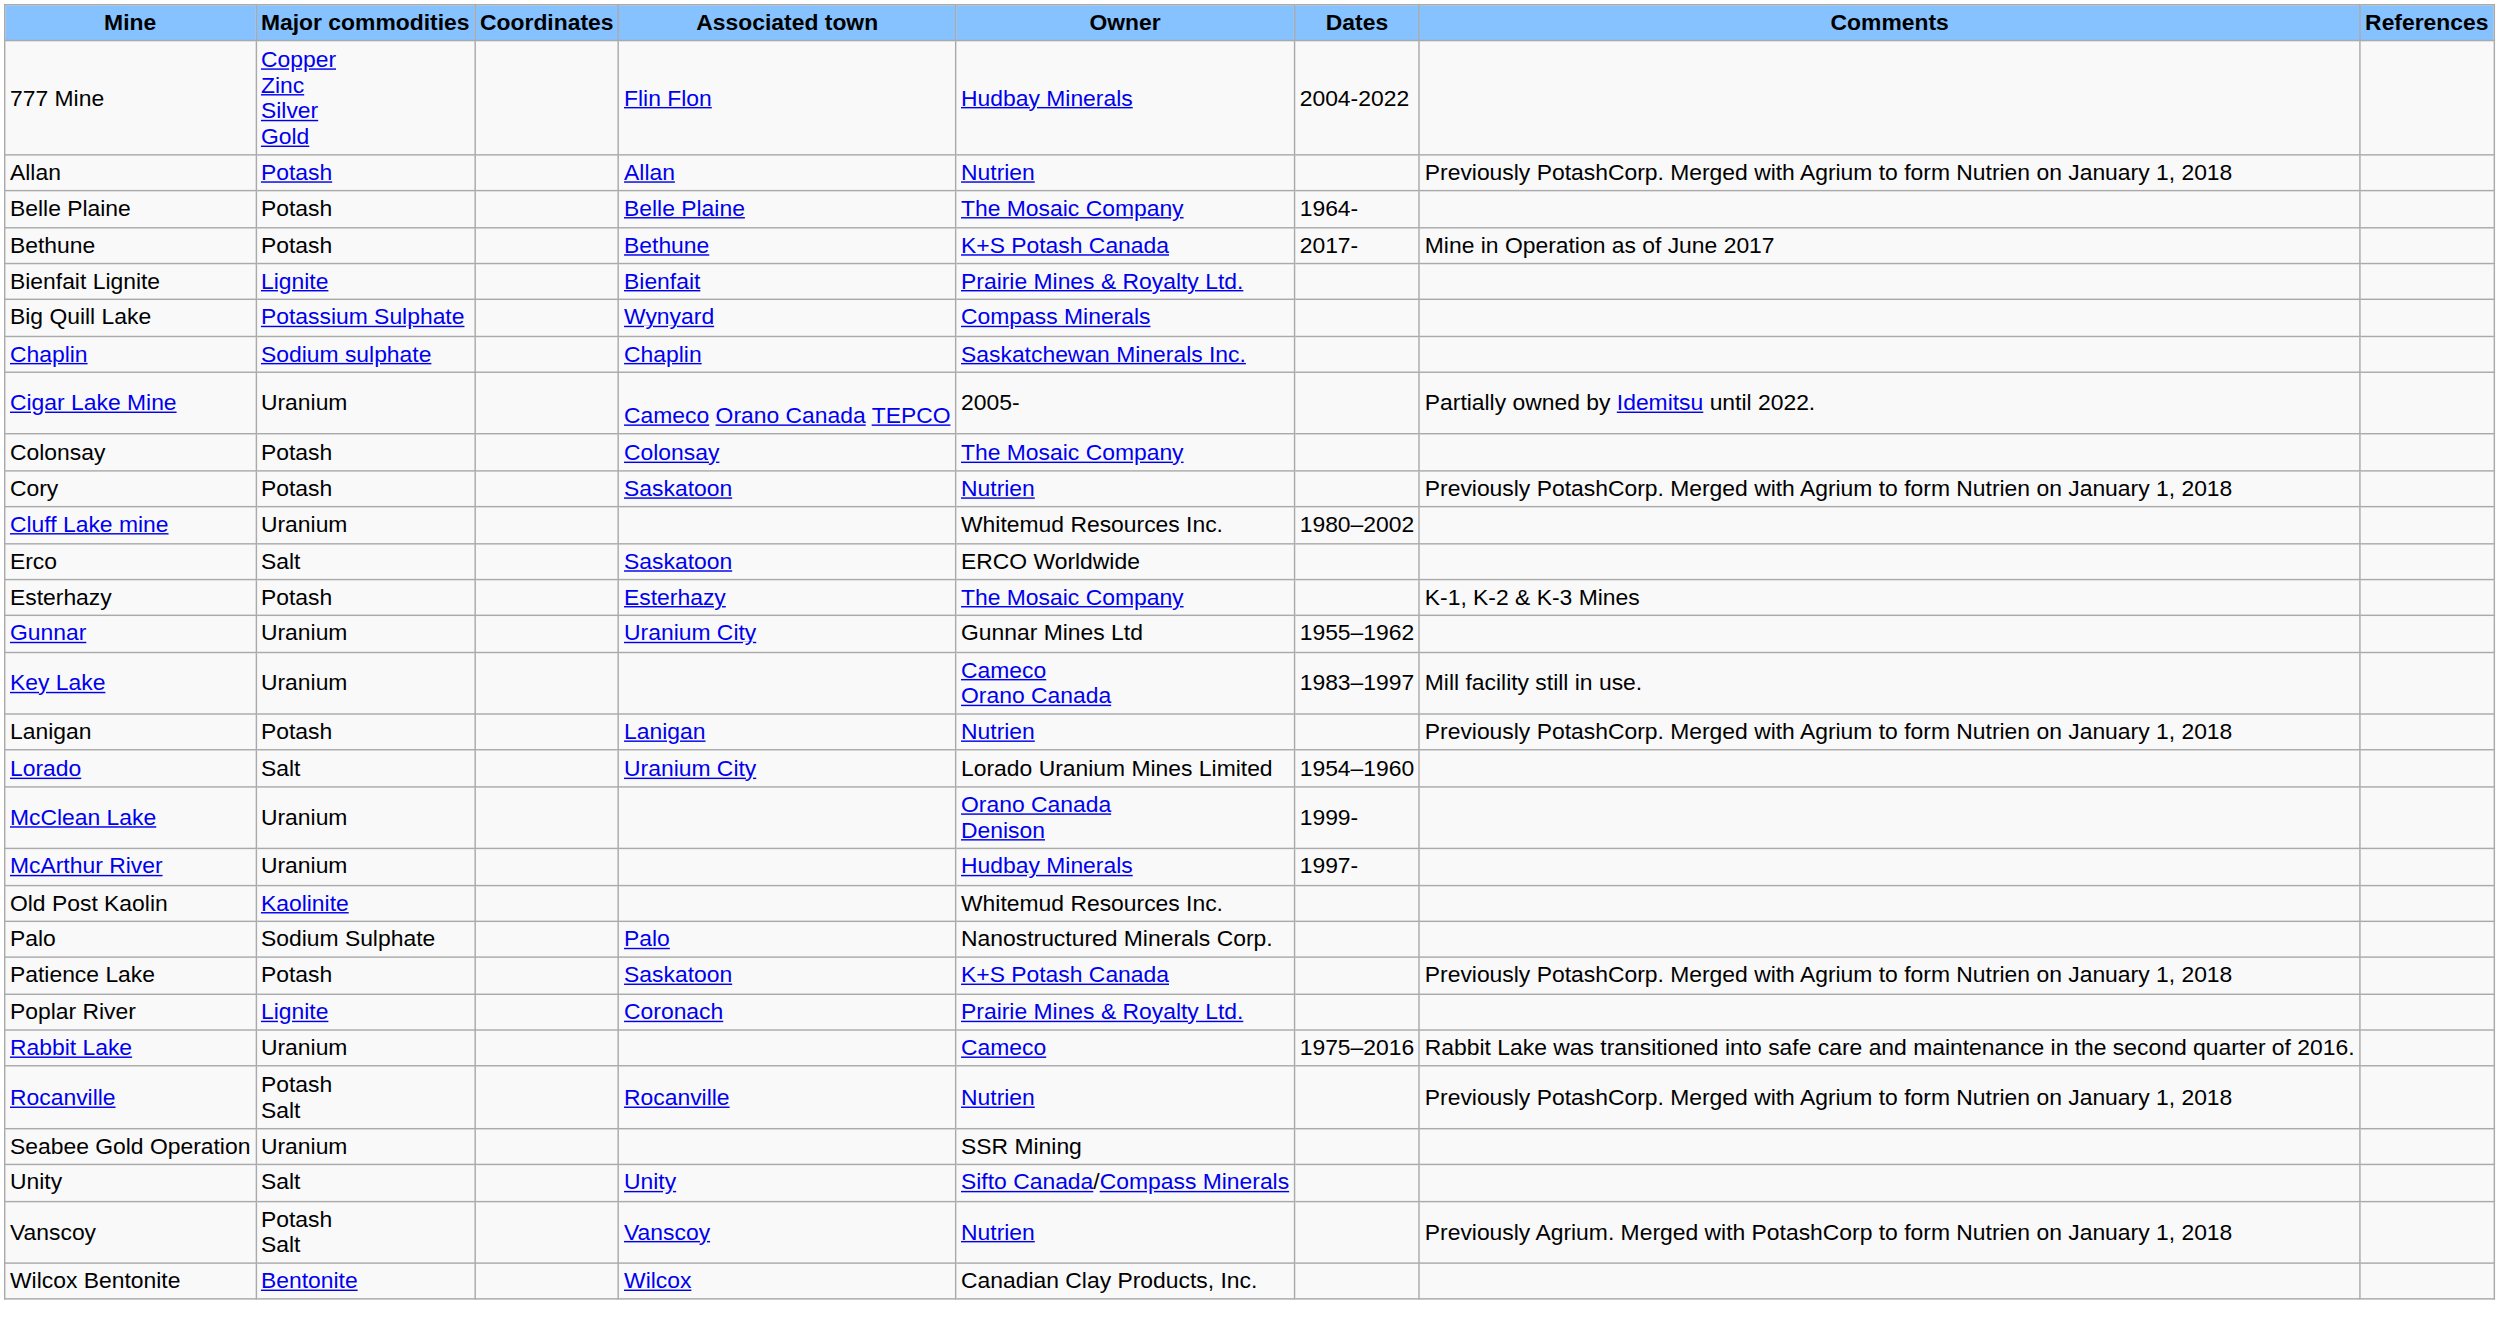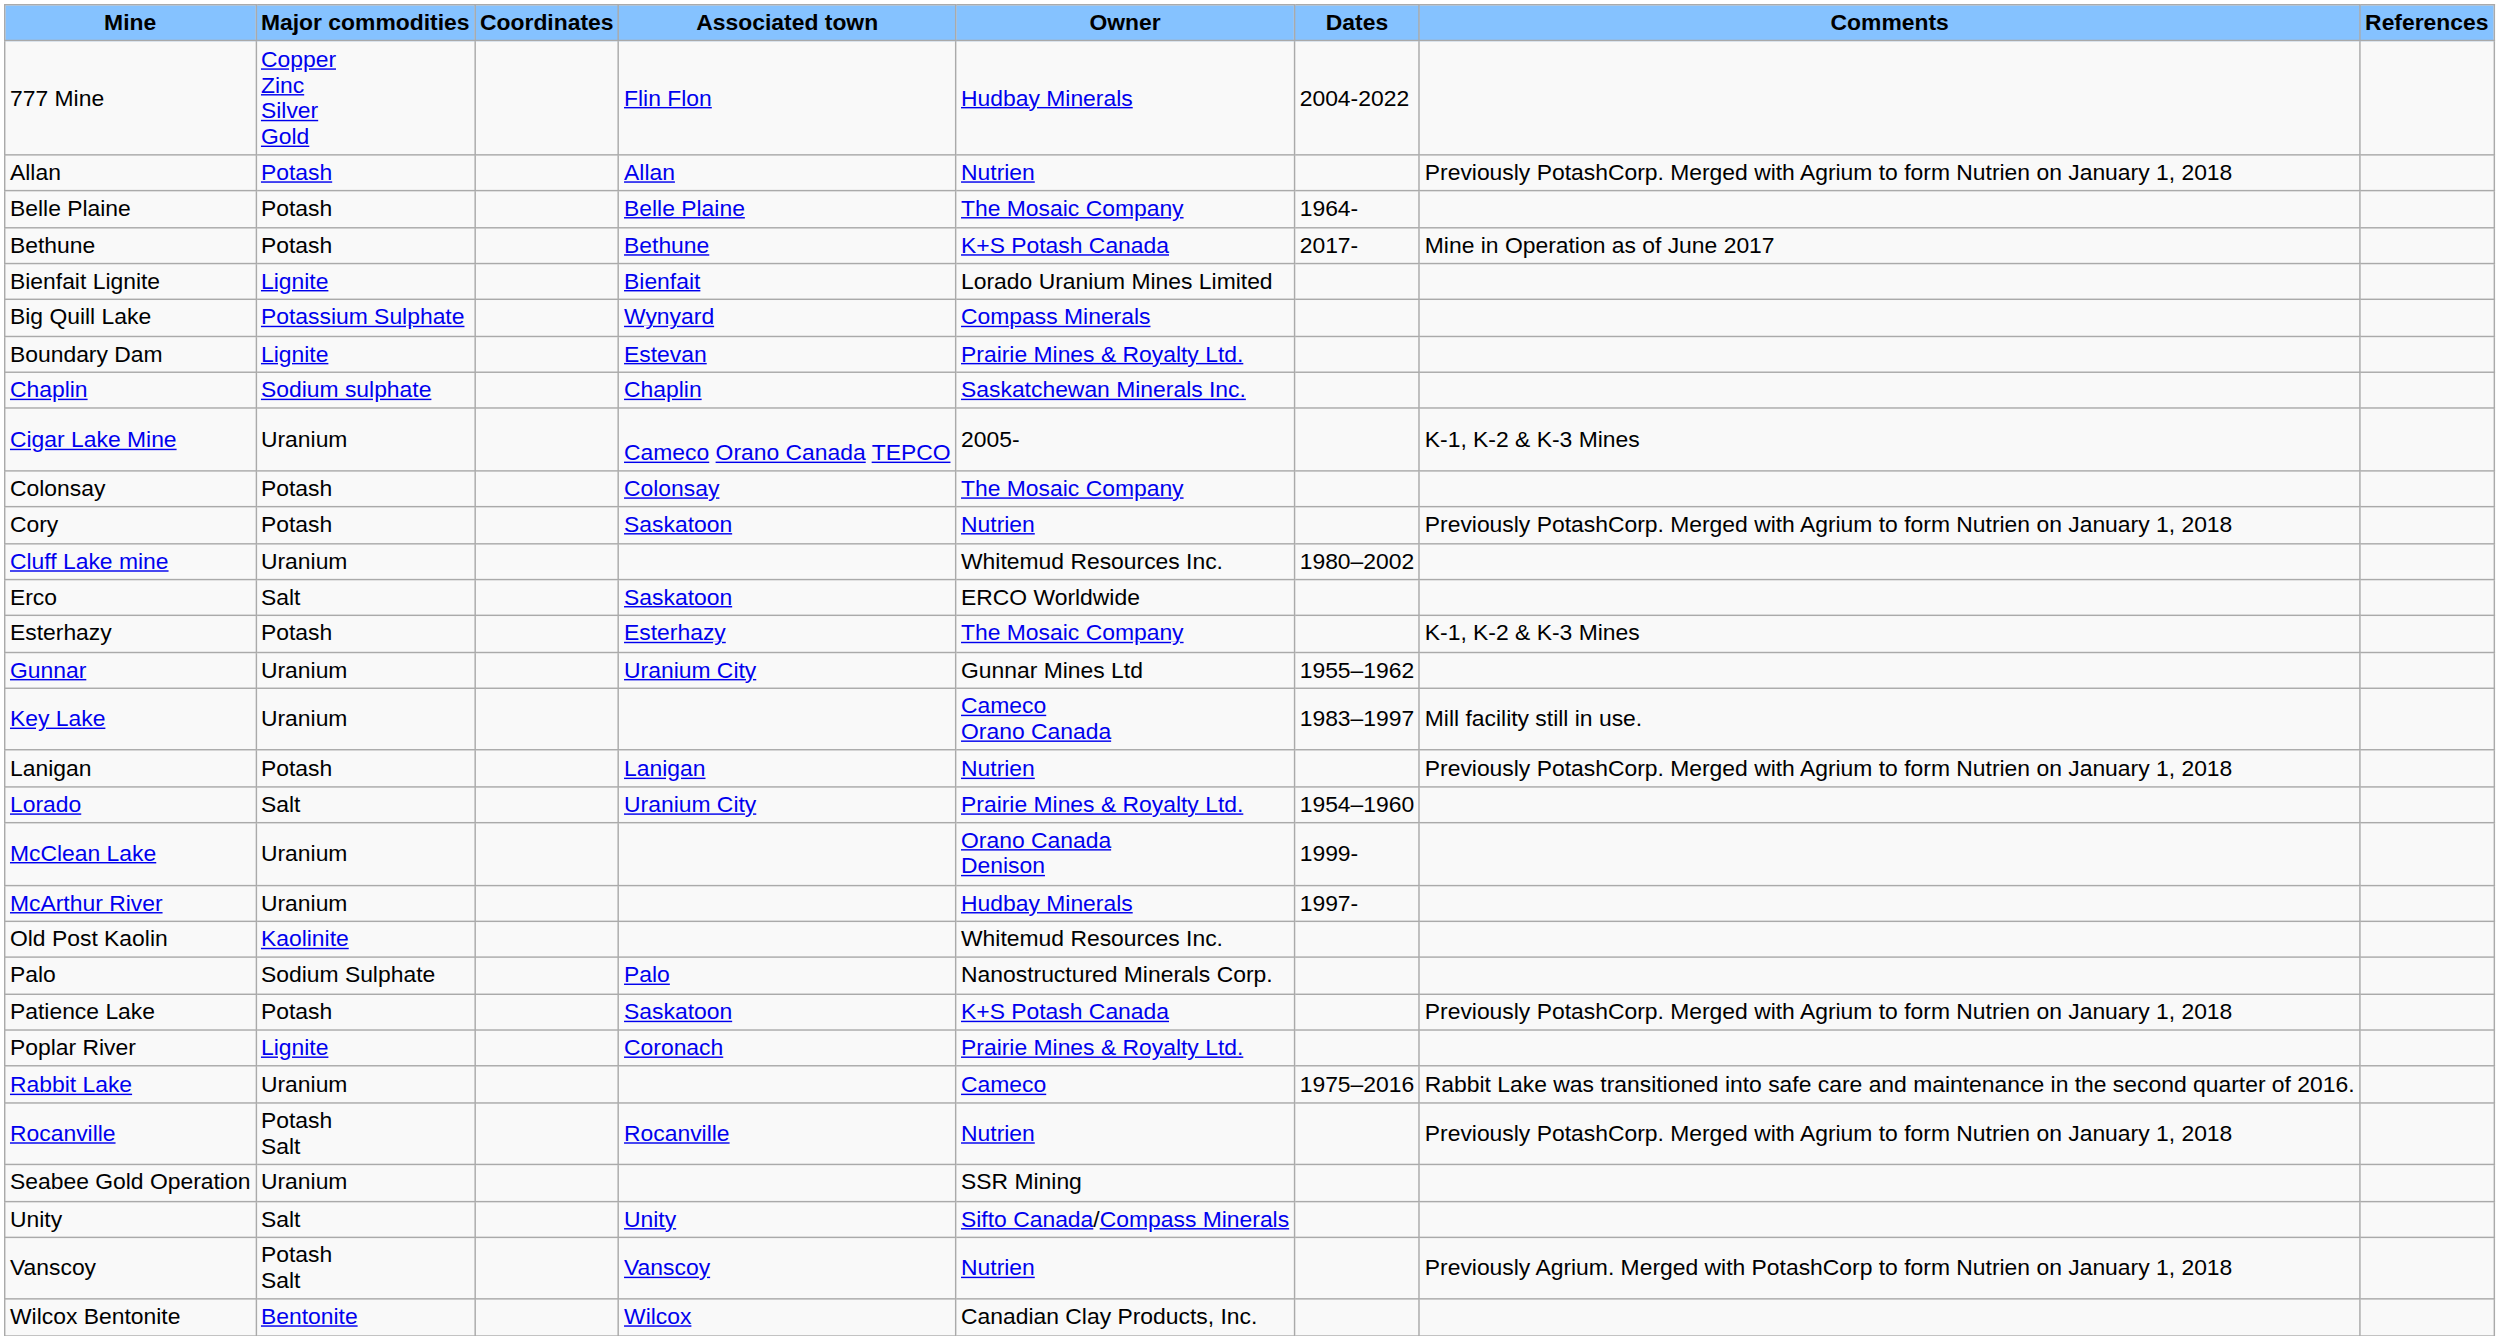(1102, 281) Prairie Mines & Royalty Ltd. -> (1117, 281) Lorado Uranium Mines Limited
+ row: (86, 353)
(1620, 403) Partially owned by Idemitsu until 2022. -> (1532, 439) K-1, K-2 & K-3 Mines
(1117, 768) Lorado Uranium Mines Limited -> (1102, 804) Prairie Mines & Royalty Ltd.
